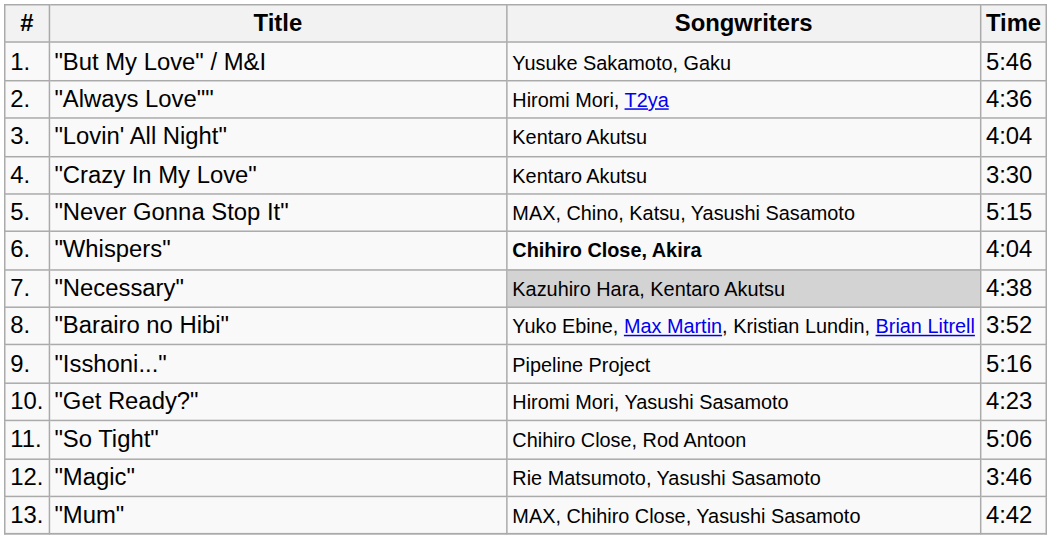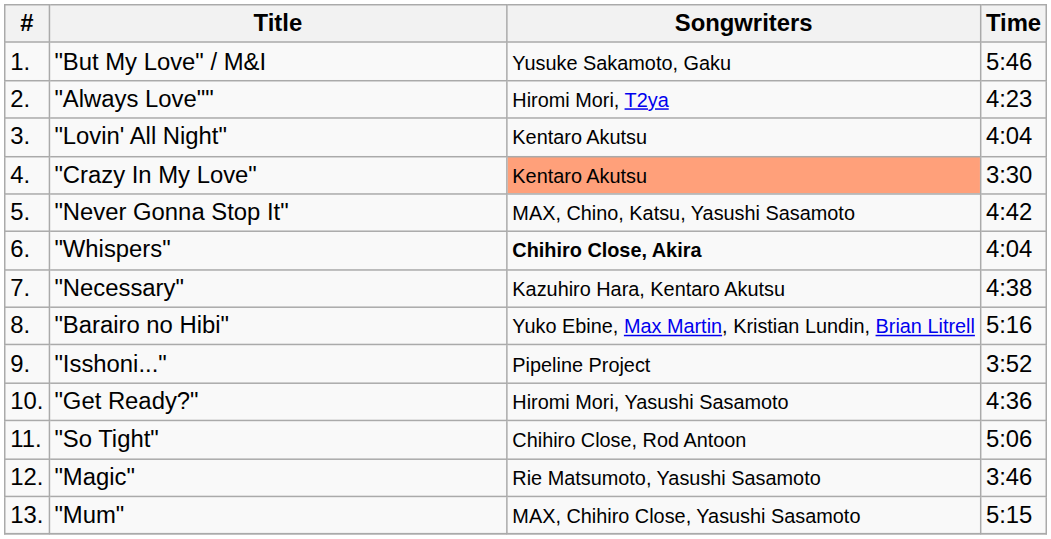(1009, 99) 4:36 -> (1009, 99) 4:23
(580, 176) no background -> (580, 176) lightsalmon background
(1009, 212) 5:15 -> (1009, 212) 4:42
(649, 289) lightgrey background -> (649, 289) no background
(1009, 325) 3:52 -> (1009, 325) 5:16
(1009, 363) 5:16 -> (1009, 363) 3:52
(1009, 401) 4:23 -> (1009, 401) 4:36
(1009, 514) 4:42 -> (1009, 514) 5:15
